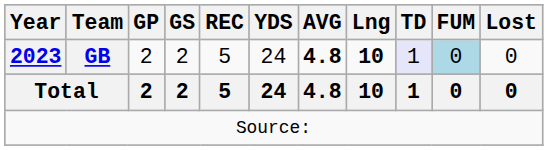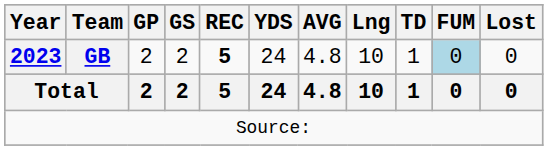(225, 57) normal -> (225, 57) bold
(322, 57) bold -> (322, 57) normal
(371, 57) bold -> (371, 57) normal
(413, 57) lavender background -> (413, 57) no background
